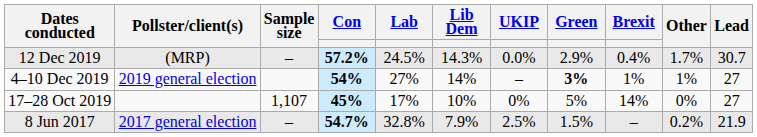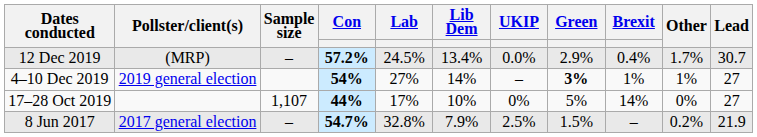(462, 57) 14.3% -> (462, 57) 13.4%
(347, 100) 45% -> (347, 100) 44%
